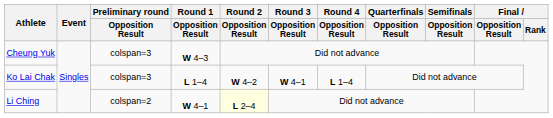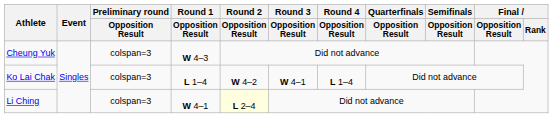(131, 101) colspan=2 -> (131, 101) colspan=3
